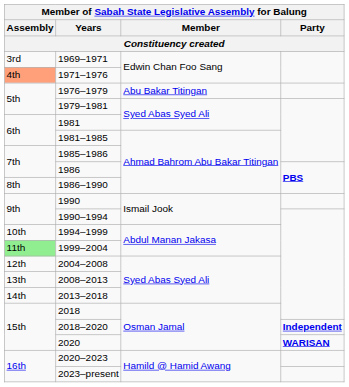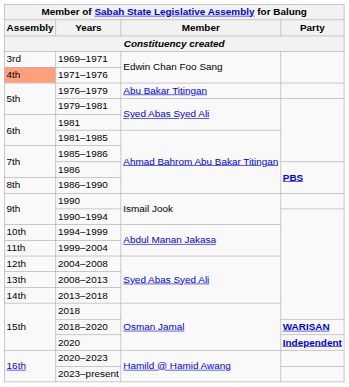(16, 248) lightgreen background -> (16, 248) no background
(312, 327) Independent -> (306, 327) WARISAN
(306, 342) WARISAN -> (312, 342) Independent
